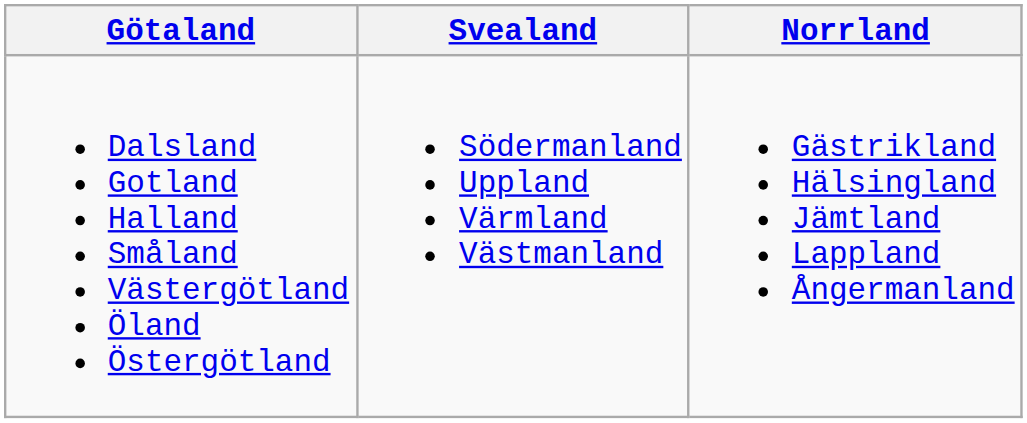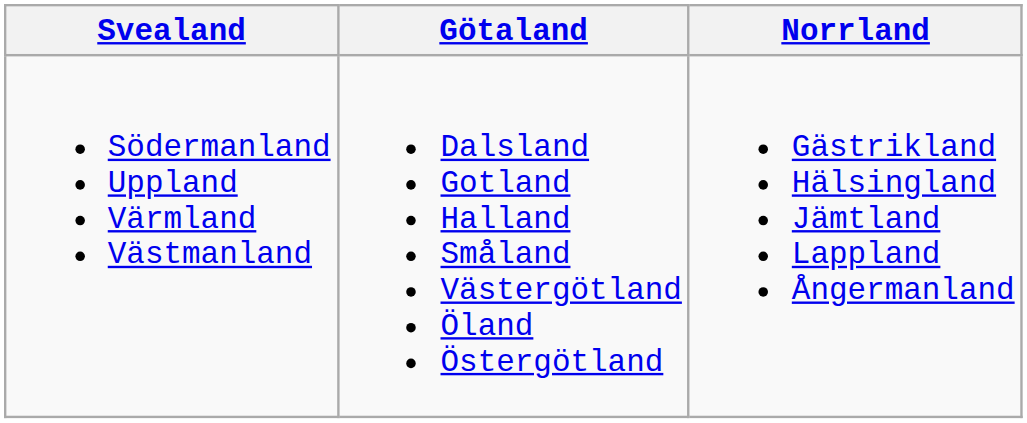columns swapped: (181, 30) <-> (523, 30)
